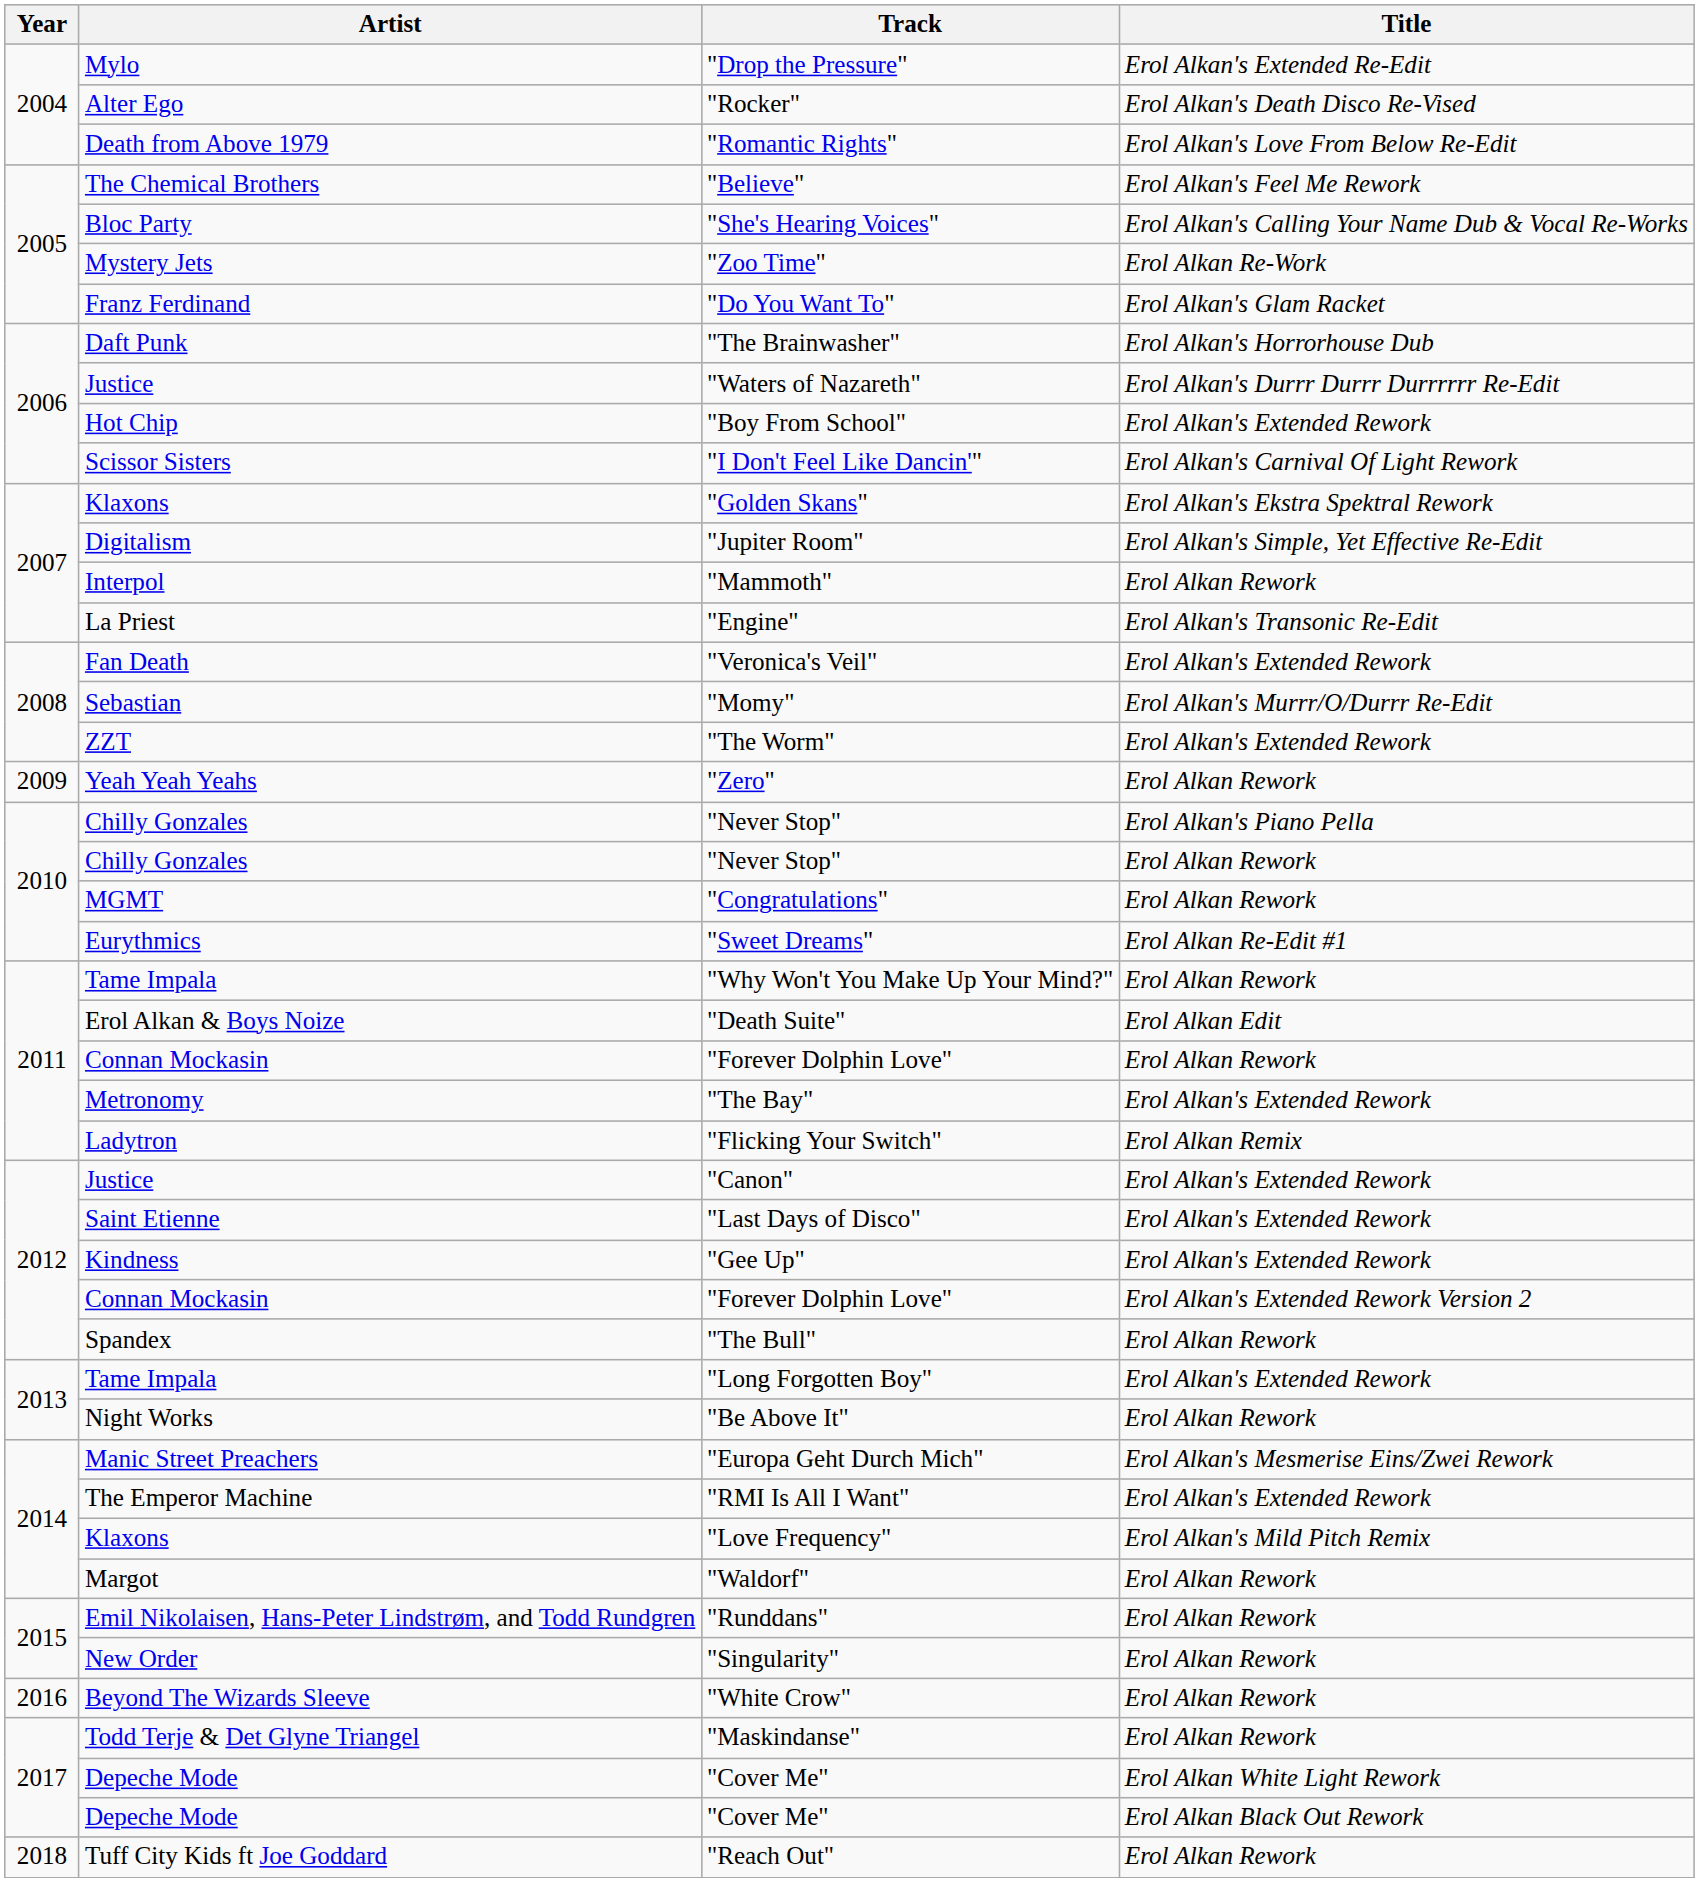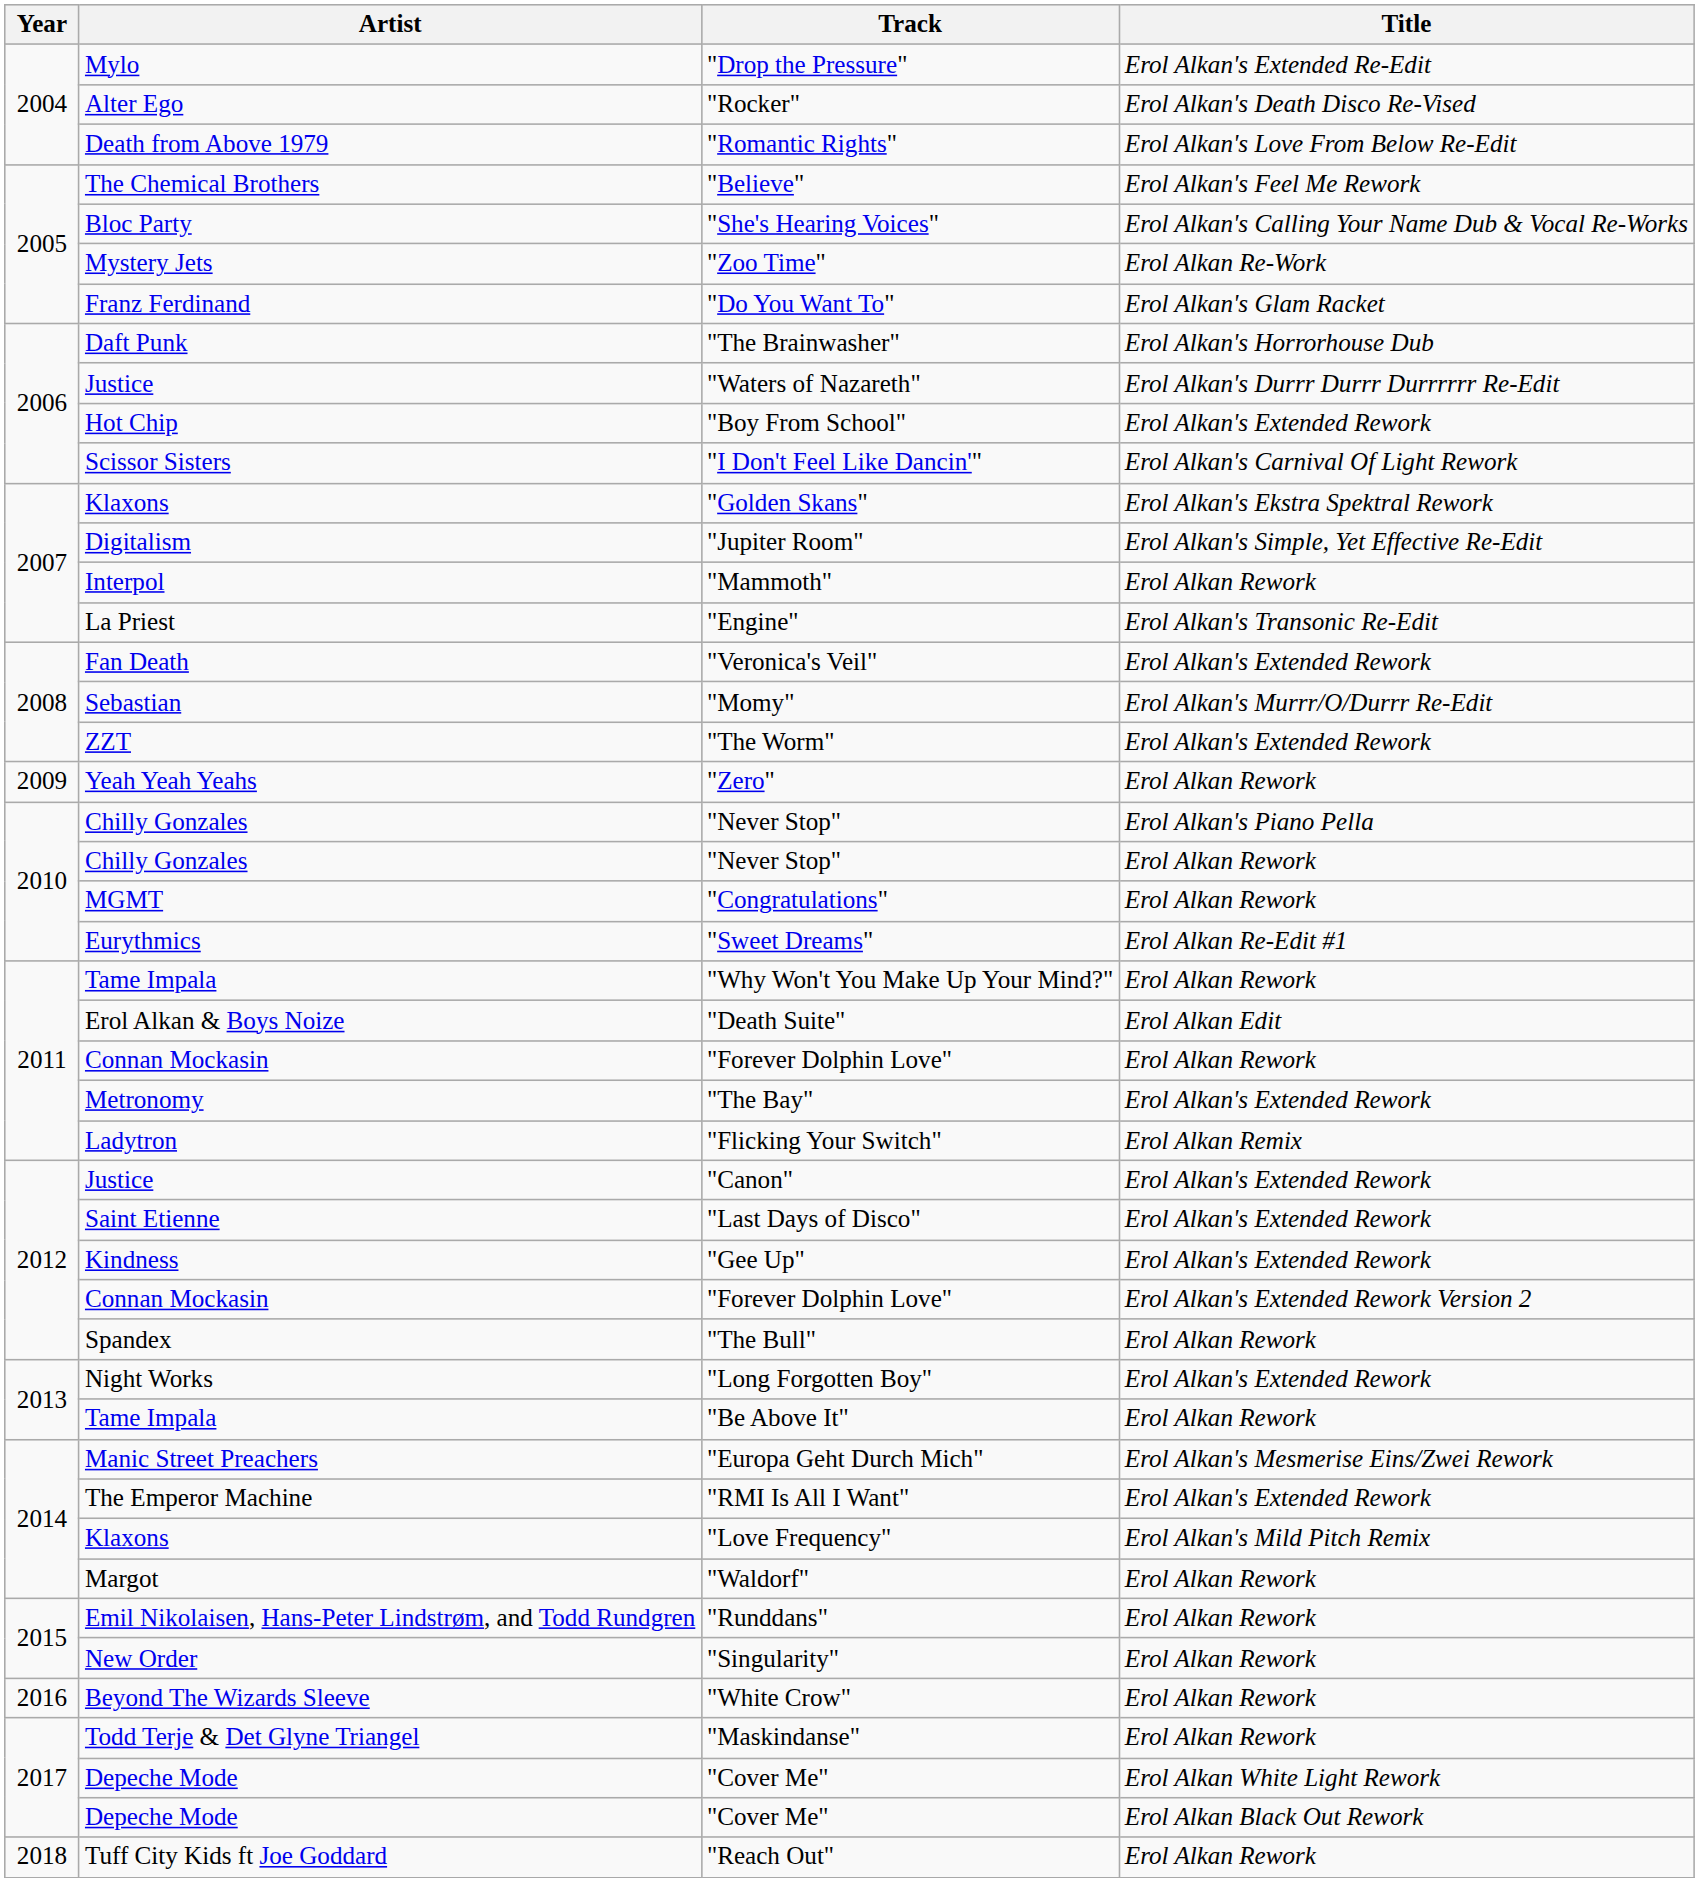(151, 1378) Tame Impala -> (149, 1378) Night Works
(149, 1418) Night Works -> (151, 1418) Tame Impala
